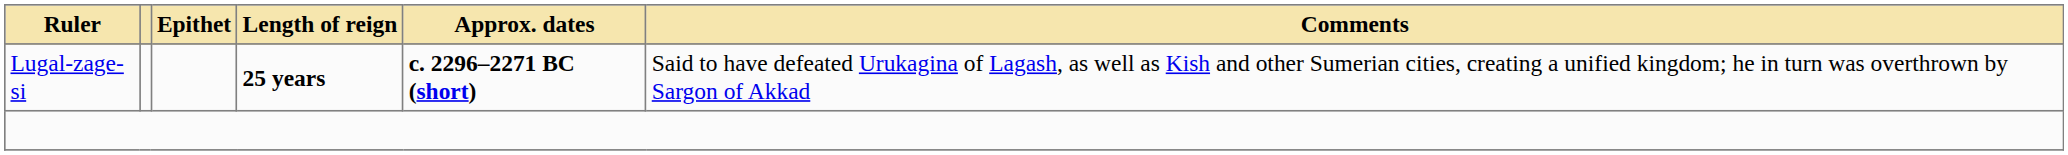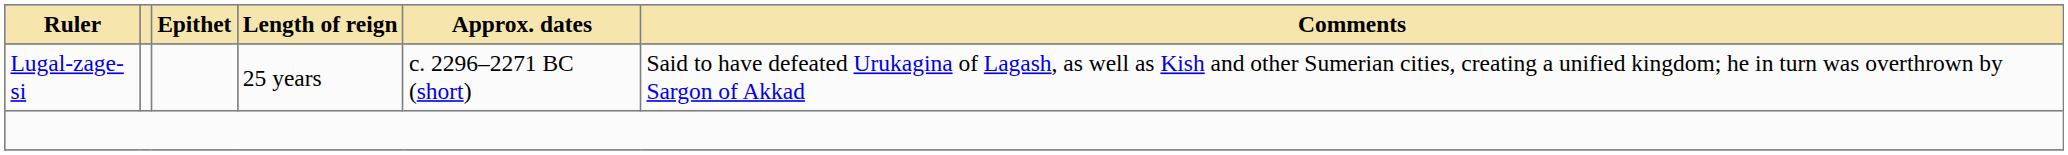(284, 77) bold -> (282, 77) normal
(492, 77) bold -> (491, 77) normal
